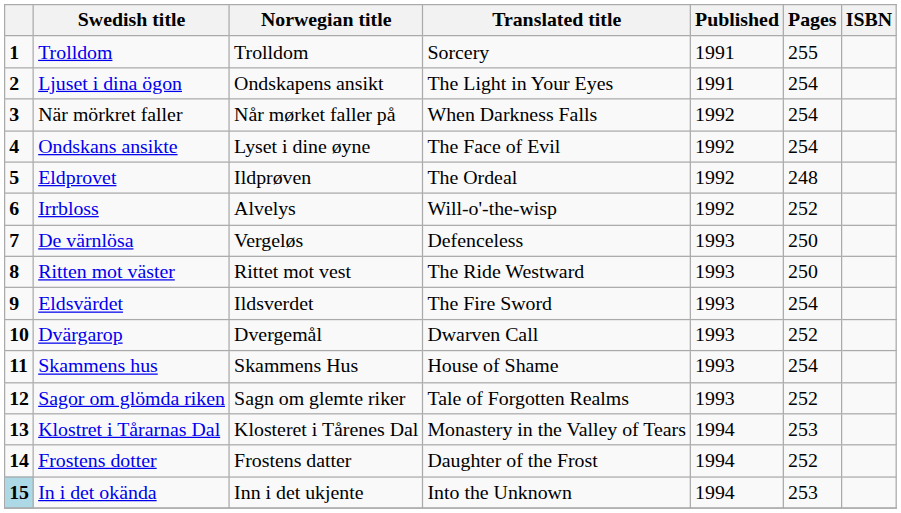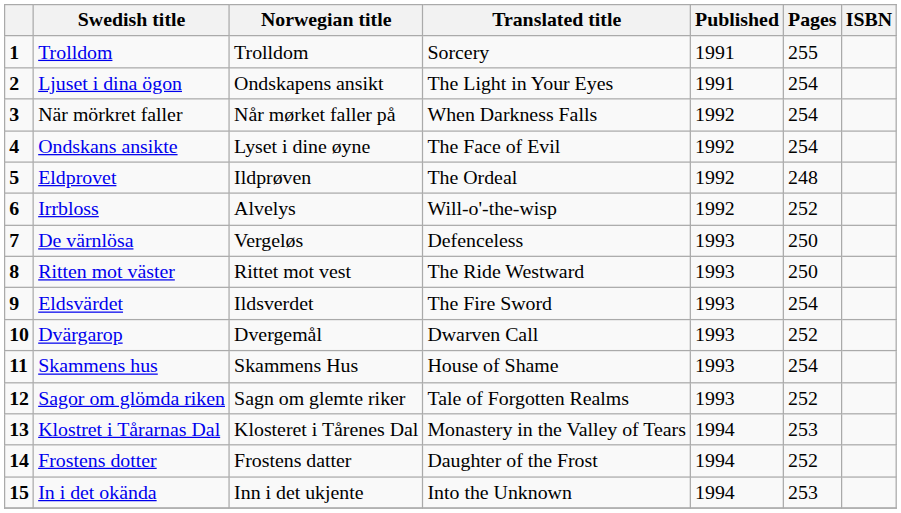(19, 492) lightblue background -> (19, 492) no background
